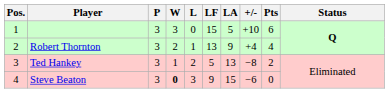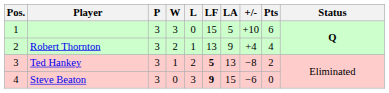(211, 63) normal -> (211, 63) bold
(175, 79) bold -> (175, 79) normal
(211, 79) normal -> (211, 79) bold
